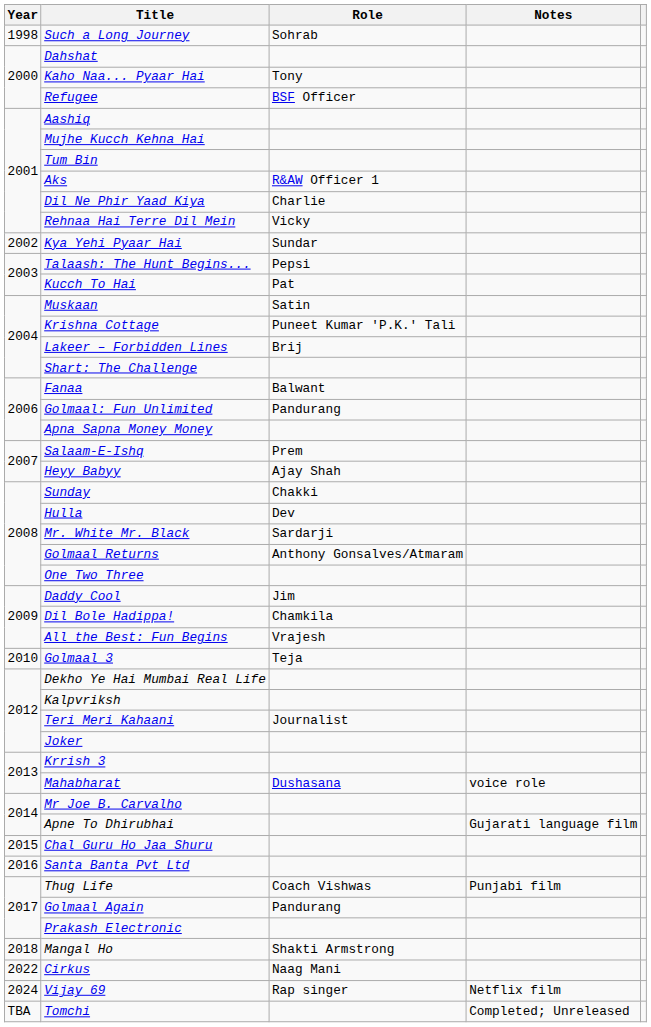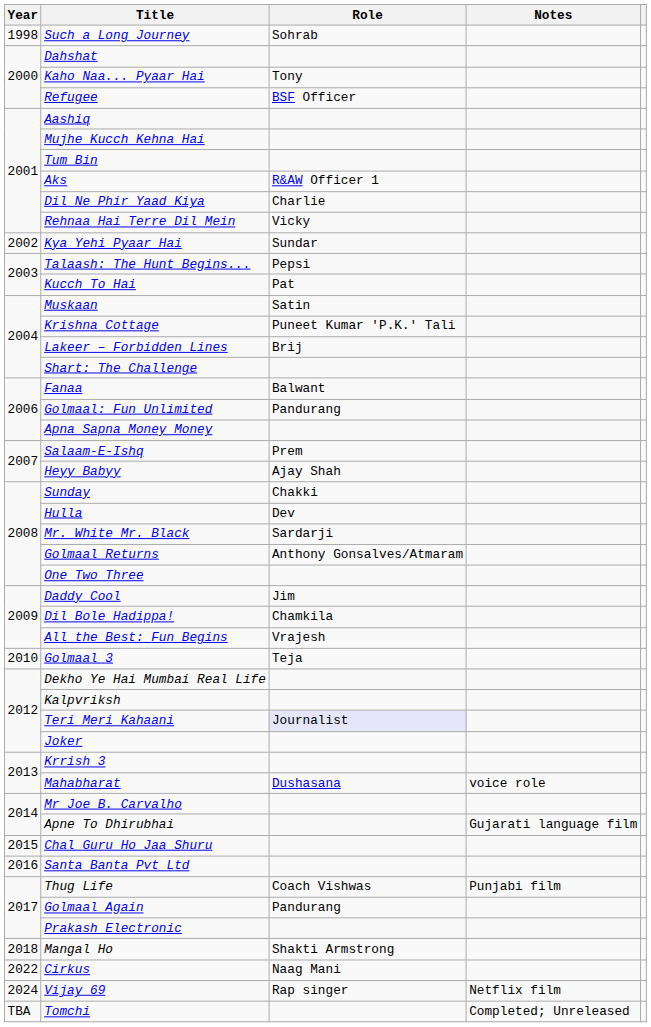(310, 721) no background -> (310, 721) lavender background
